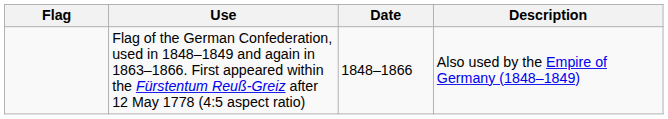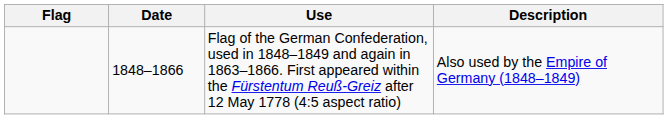columns swapped: (386, 15) <-> (223, 15)
